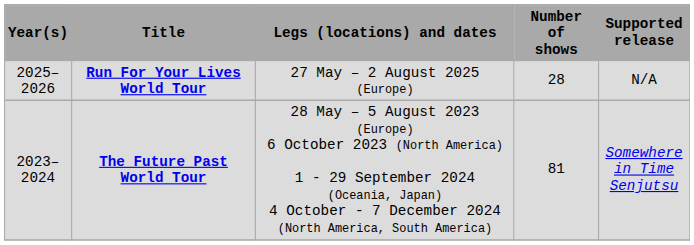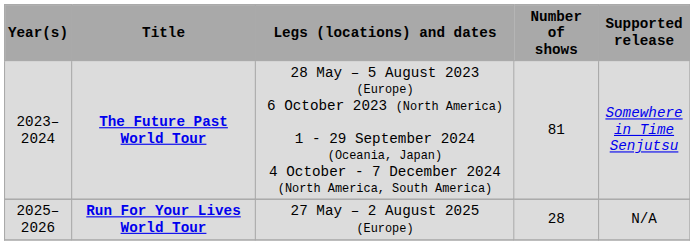rows swapped: (164, 170) <-> (164, 81)
